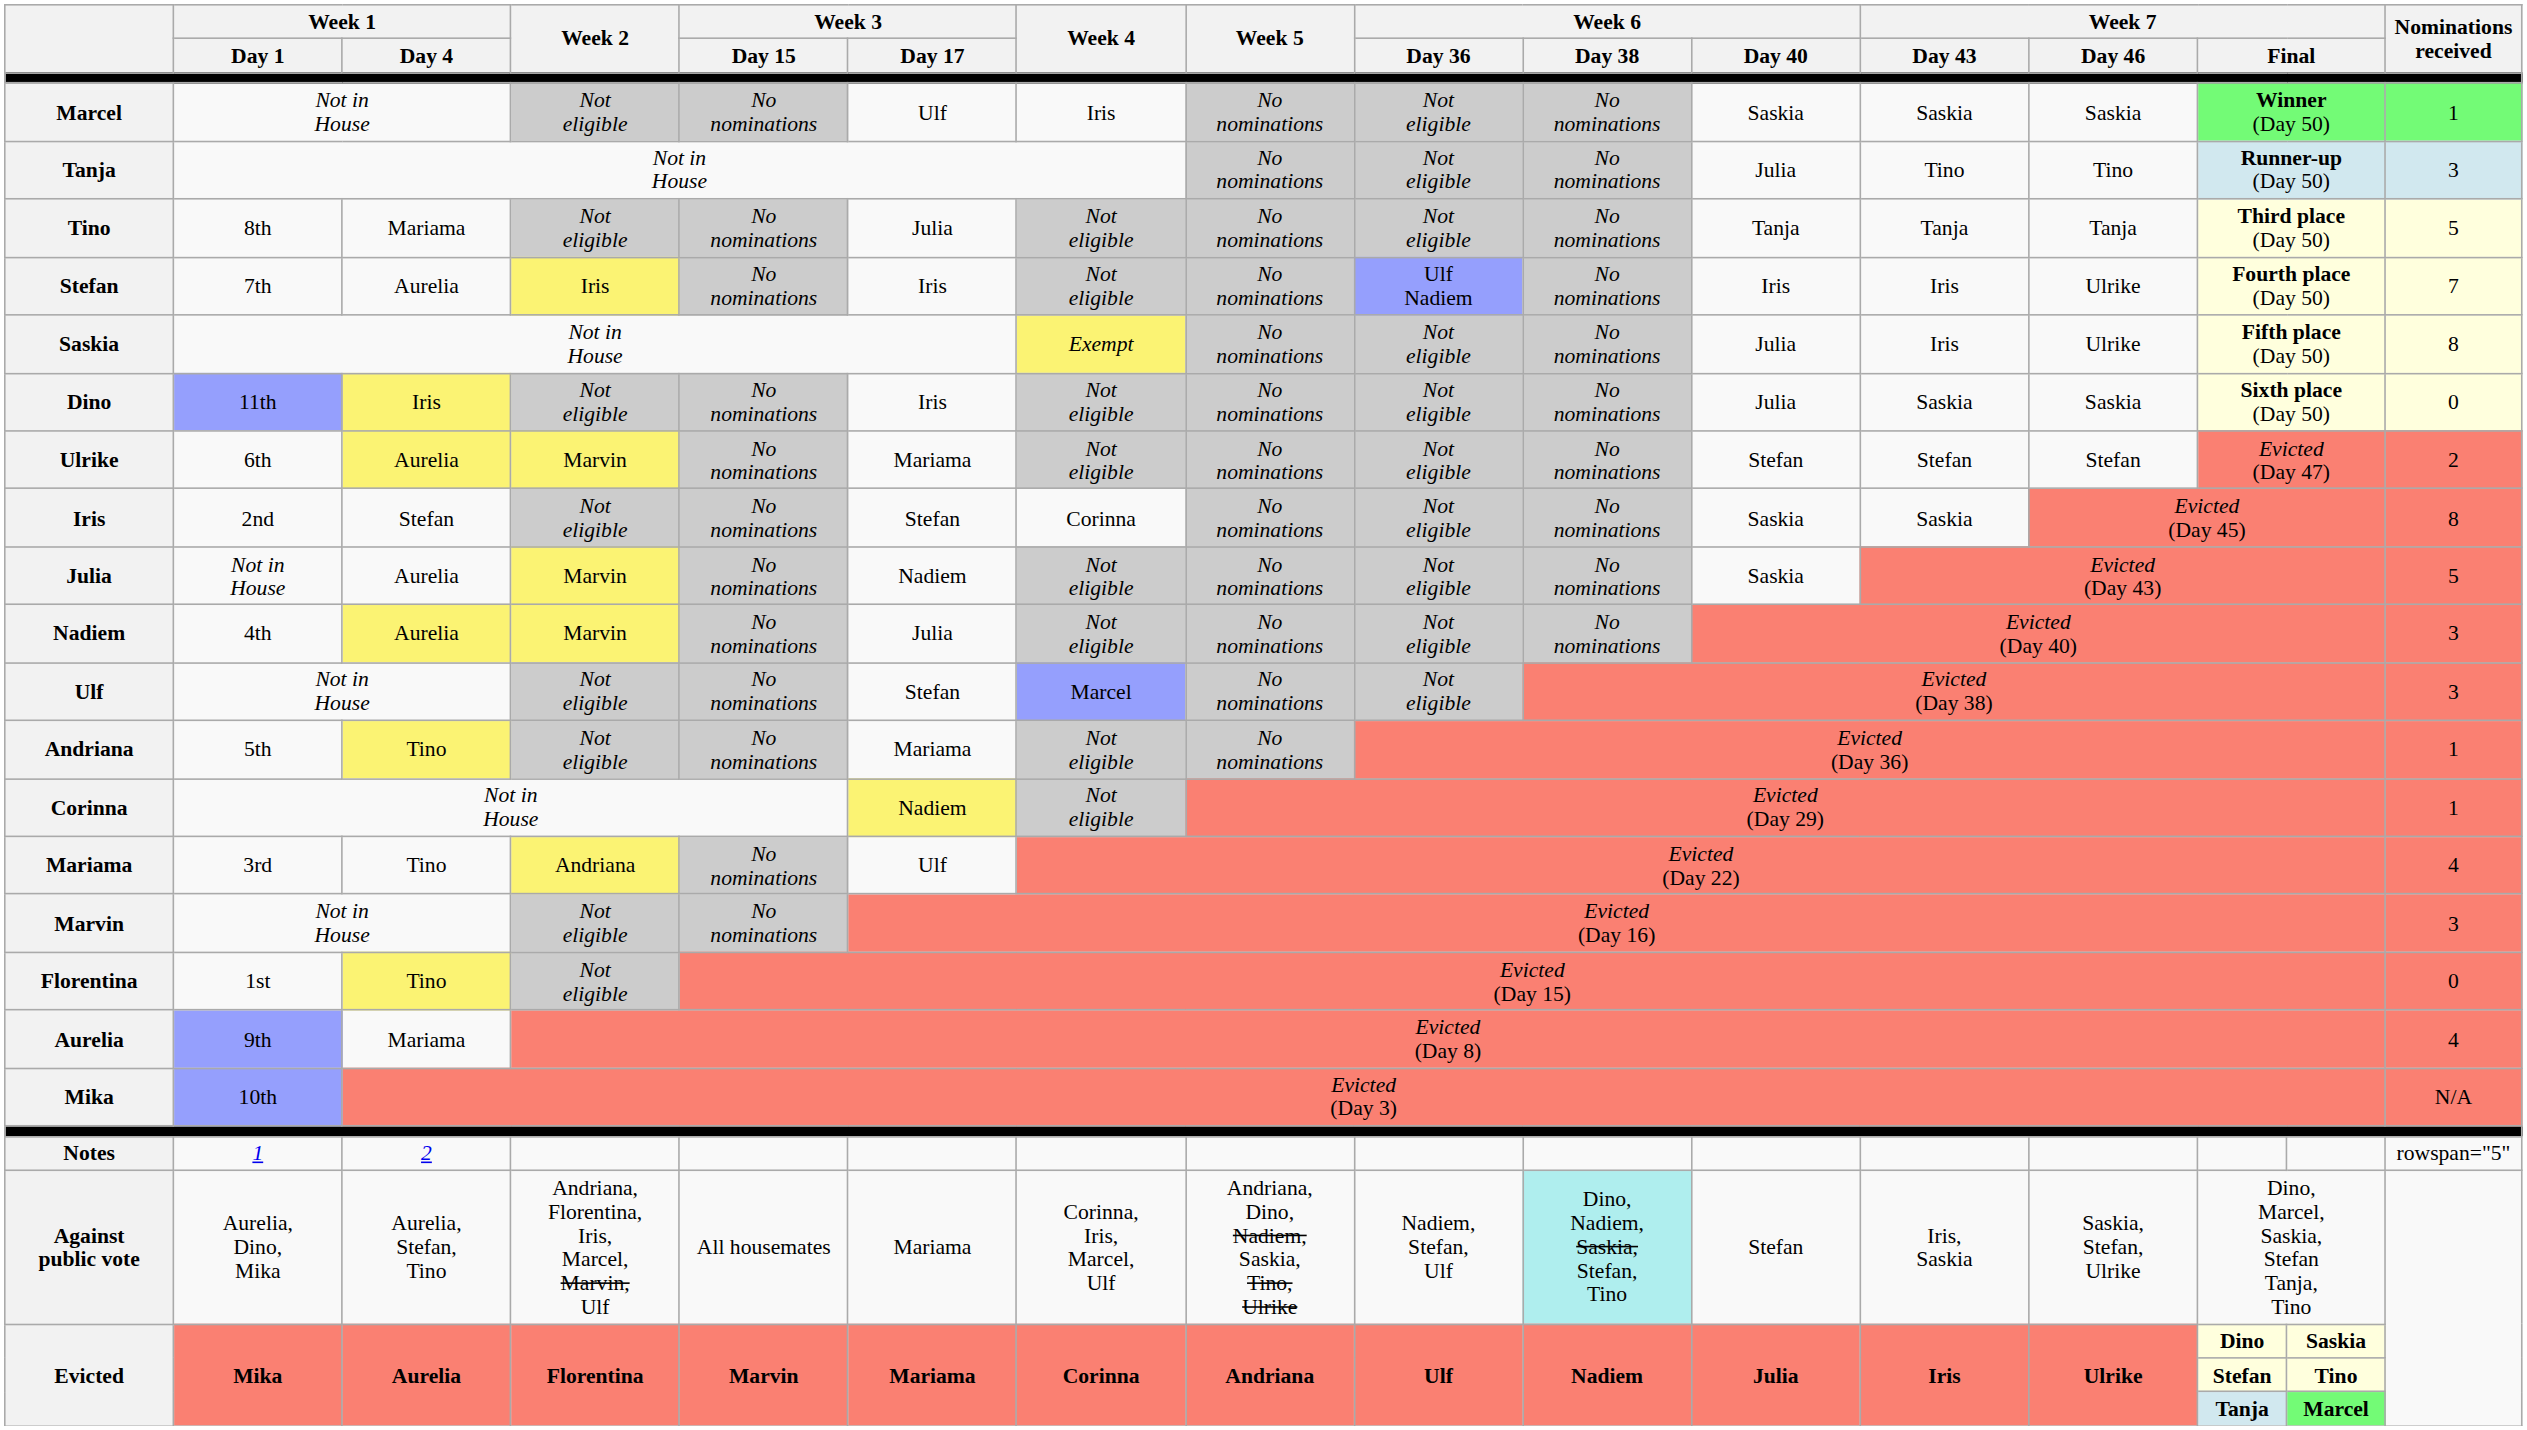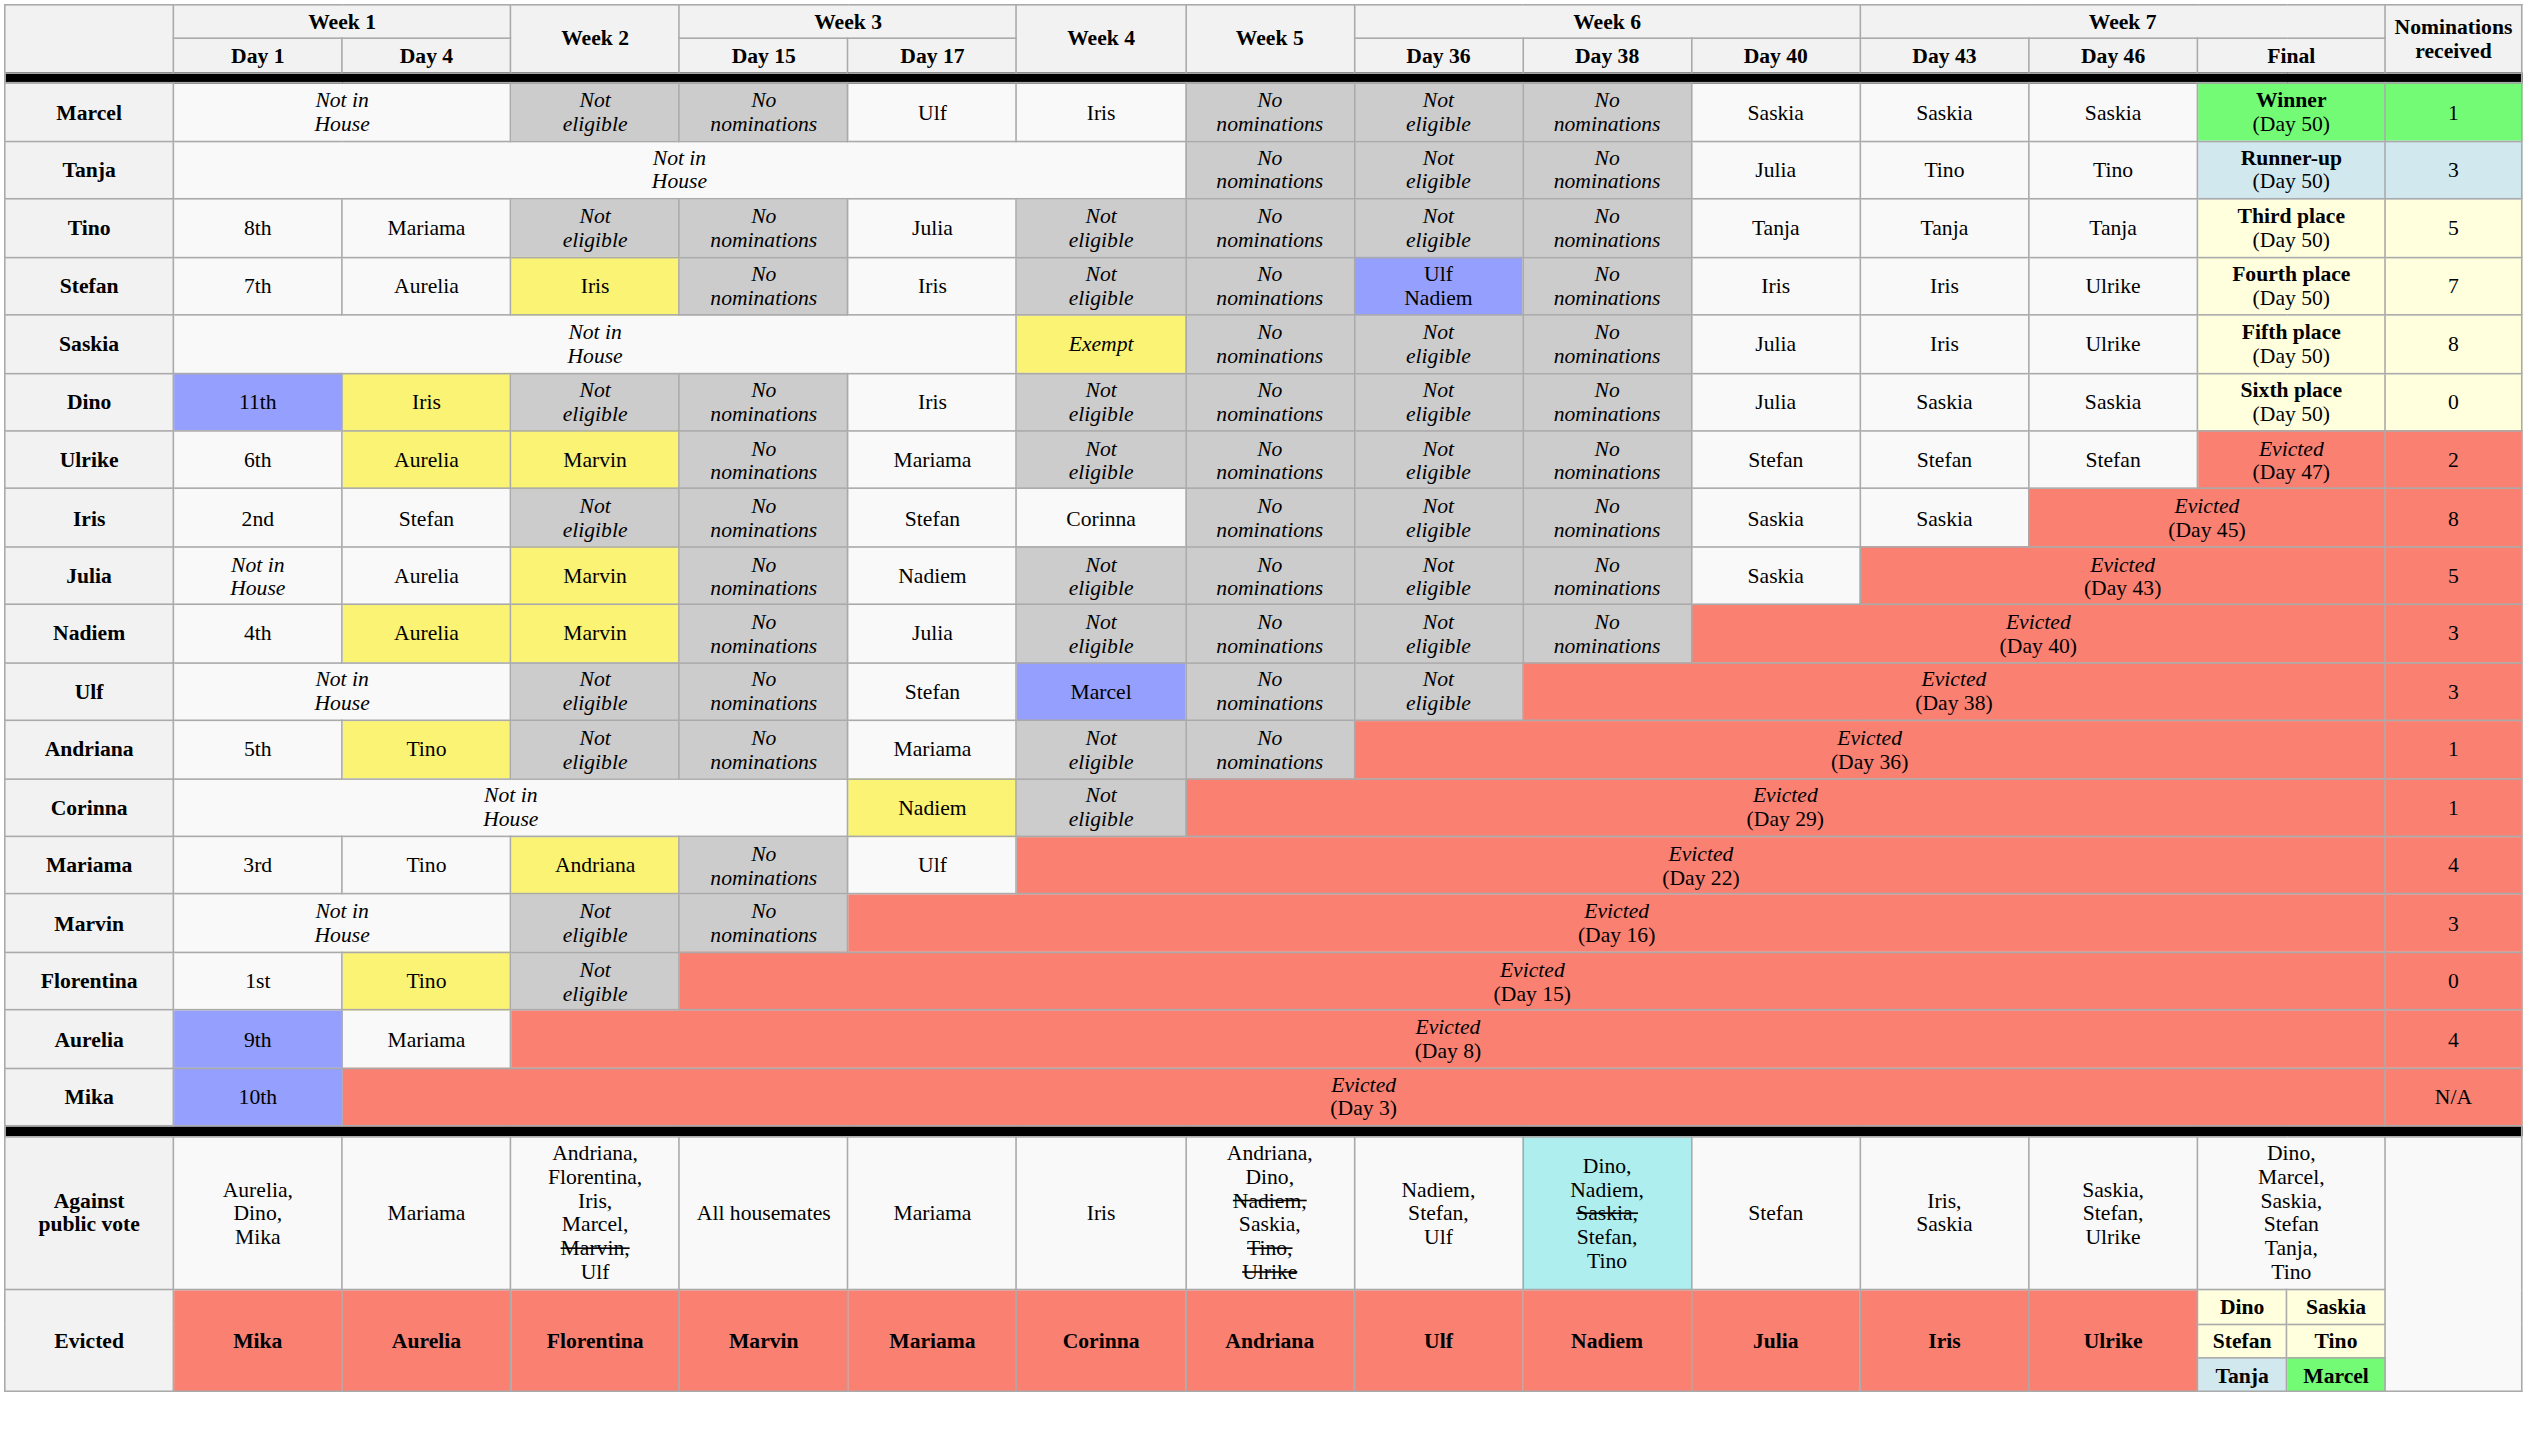- row: (89, 1153)
(426, 1247) Aurelia, Stefan, Tino -> (426, 1213) Mariama
(1101, 1247) Corinna, Iris, Marcel, Ulf -> (1101, 1213) Iris
